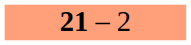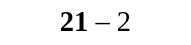(95, 22) lightsalmon background -> (95, 22) no background
